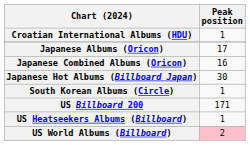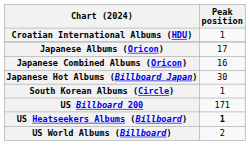(222, 119) normal -> (222, 119) bold
(222, 133) pink background -> (222, 133) no background
